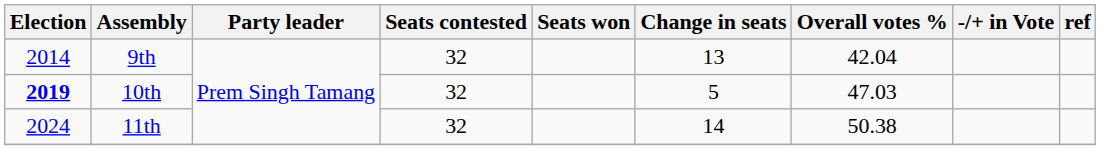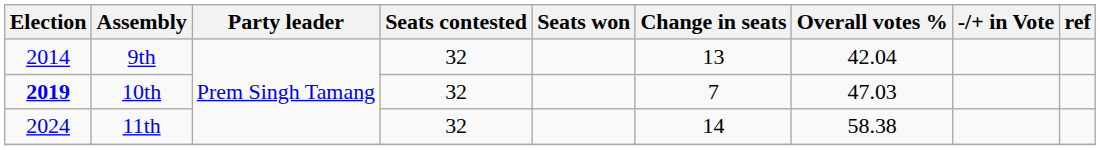(714, 91) 5 -> (714, 91) 7
(872, 126) 50.38 -> (872, 126) 58.38
